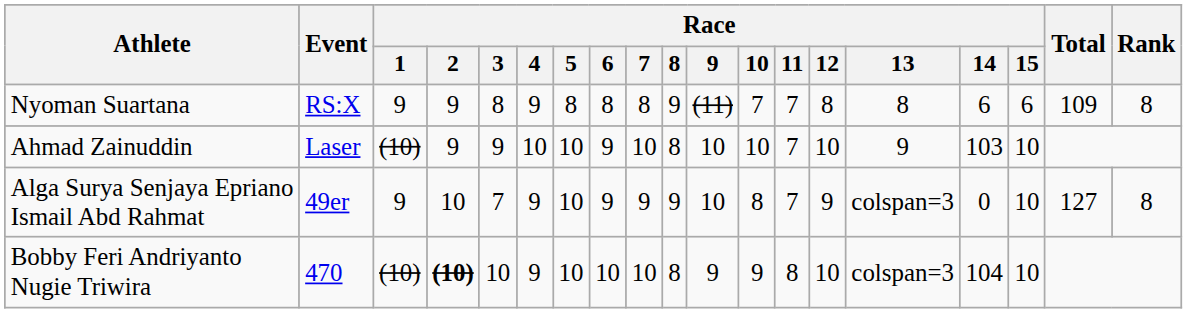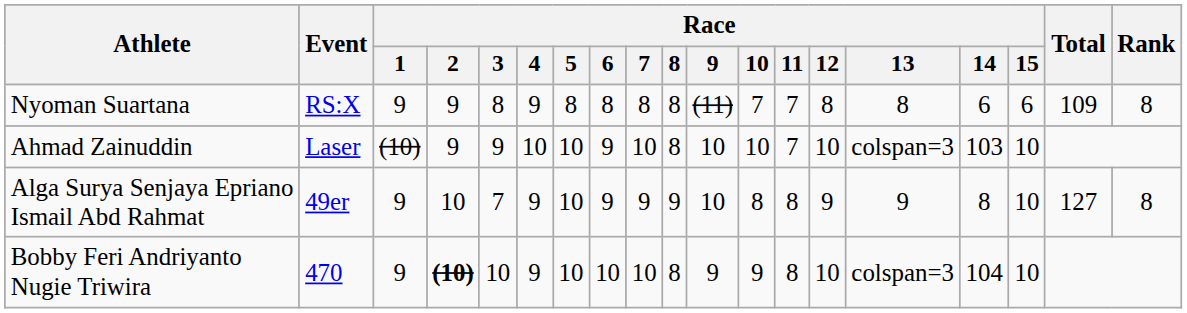(675, 105) 9 -> (675, 105) 8
(903, 146) 9 -> (903, 146) colspan=3
(792, 202) 7 -> (792, 202) 8
(903, 202) colspan=3 -> (903, 202) 9
(984, 202) 0 -> (984, 202) 8
(400, 272) (10) -> (400, 272) 9
